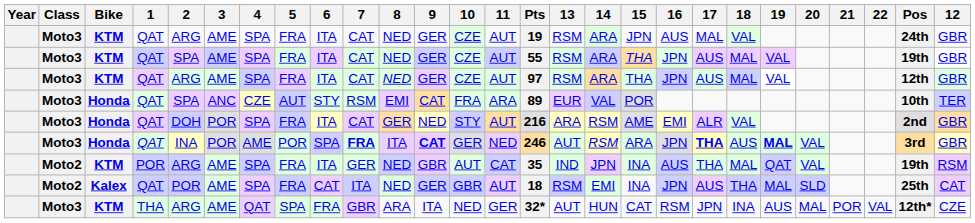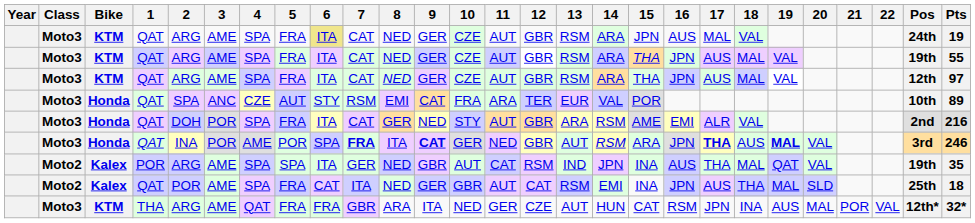columns swapped: (953, 15) <-> (535, 15)
(327, 36) no background -> (327, 36) khaki background
(186, 57) SPA -> (186, 57) ARG
(109, 164) KTM -> (109, 164) Kalex
(292, 164) FRA -> (292, 164) SPA
(292, 206) SPA -> (292, 206) FRA
